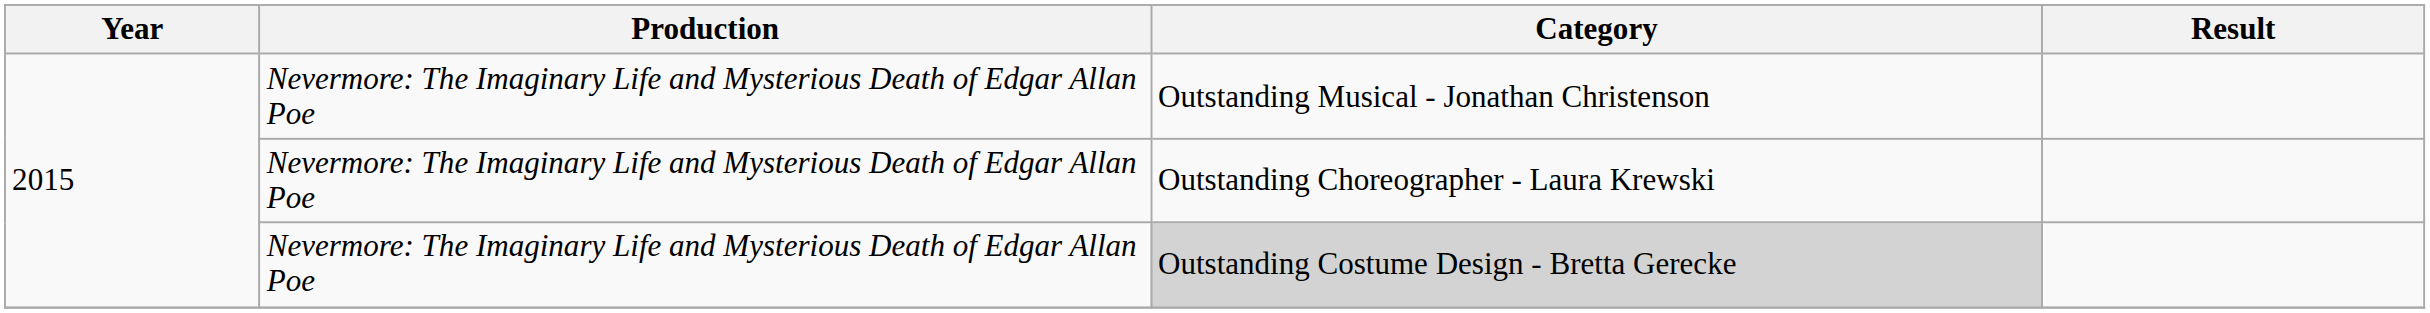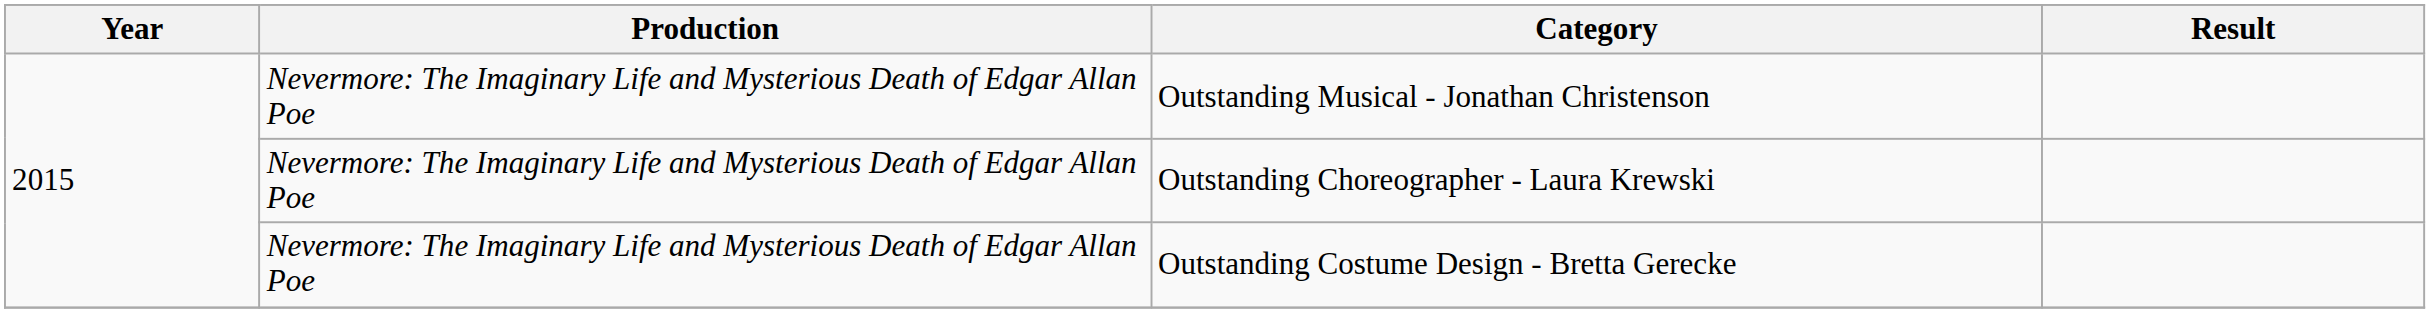(1447, 264) lightgrey background -> (1447, 264) no background
